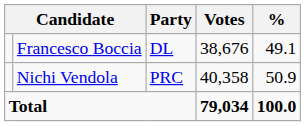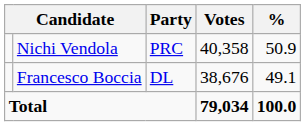rows swapped: (67, 77) <-> (79, 48)
